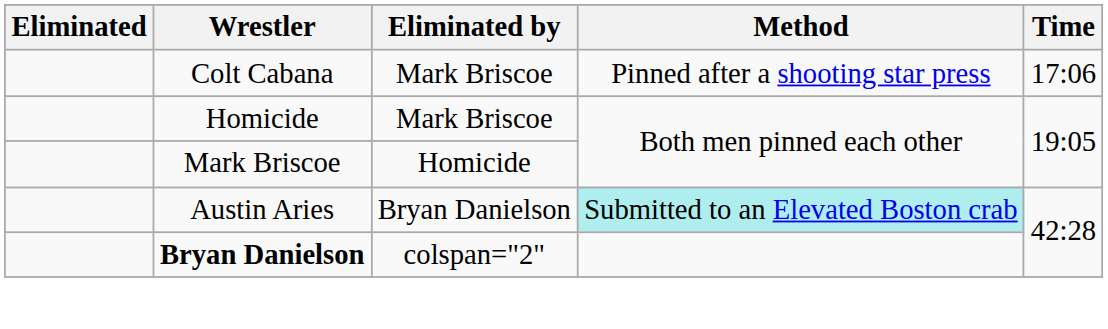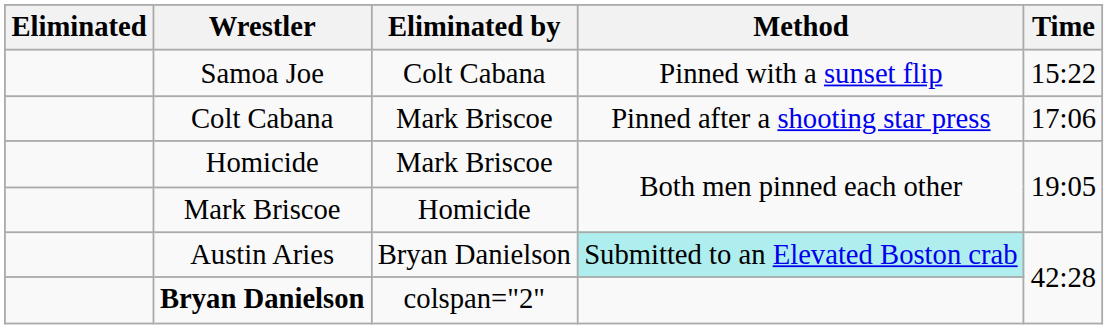+ row: (262, 72)
